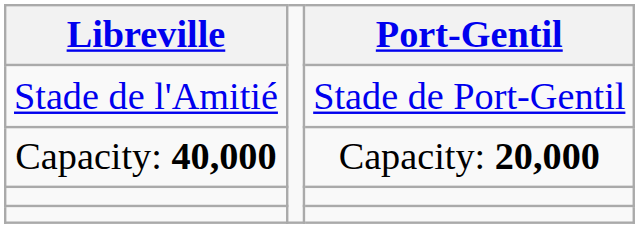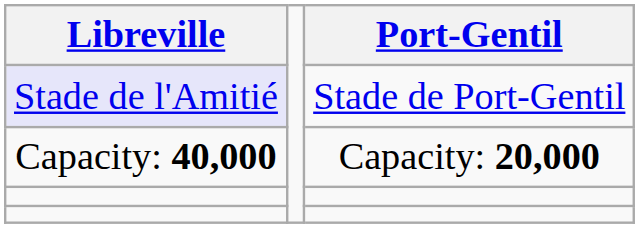(146, 95) no background -> (146, 95) lavender background
